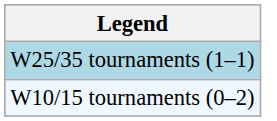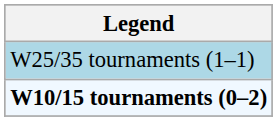(132, 97) normal -> (139, 97) bold
